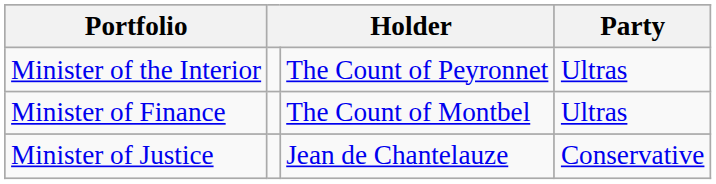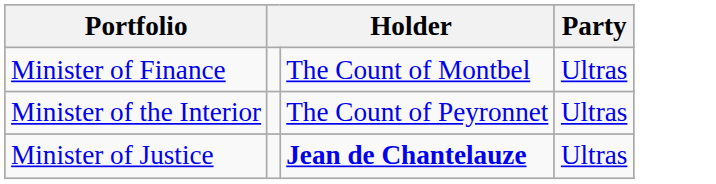rows swapped: (118, 112) <-> (136, 69)
(397, 155) normal -> (406, 155) bold
(633, 155) Conservative -> (594, 155) Ultras
